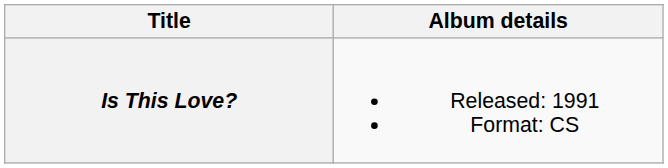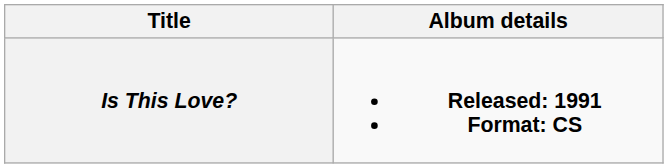(498, 112) normal -> (498, 112) bold
